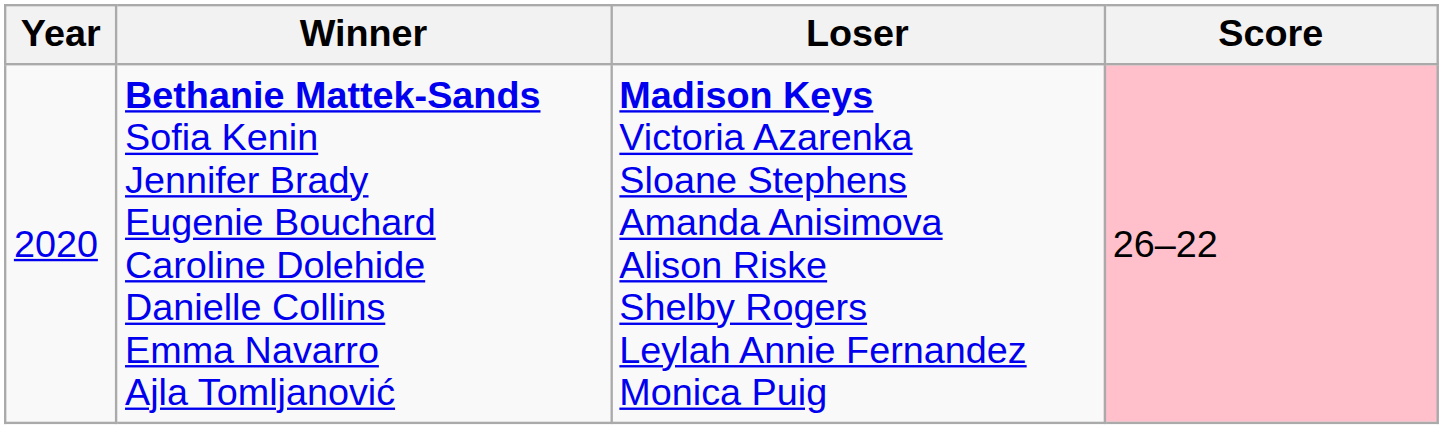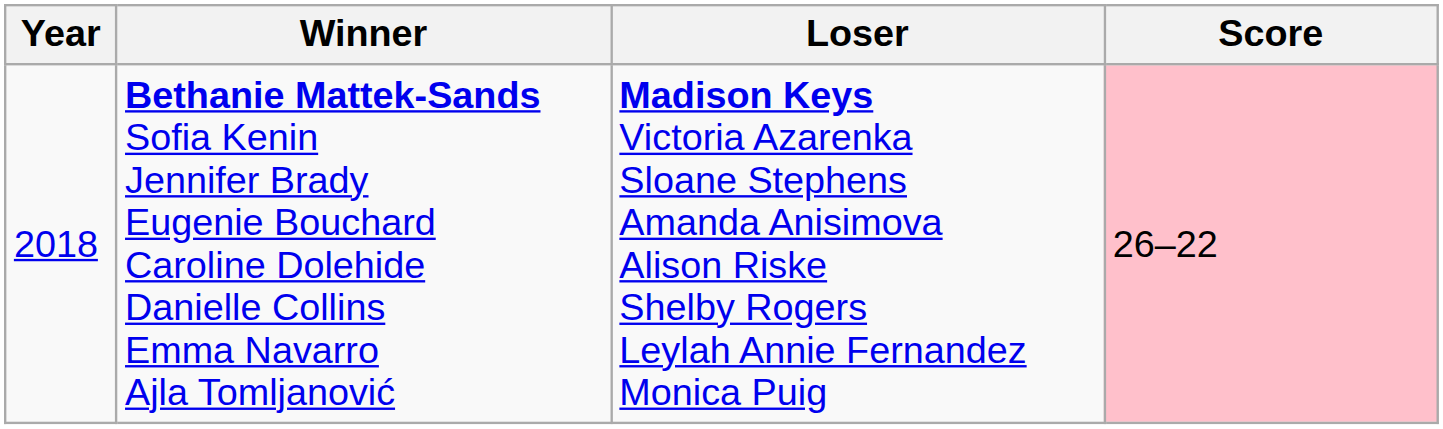(56, 243) 2020 -> (56, 243) 2018
